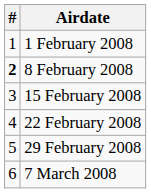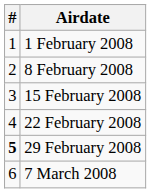(12, 69) bold -> (12, 69) normal
(12, 148) normal -> (12, 148) bold
